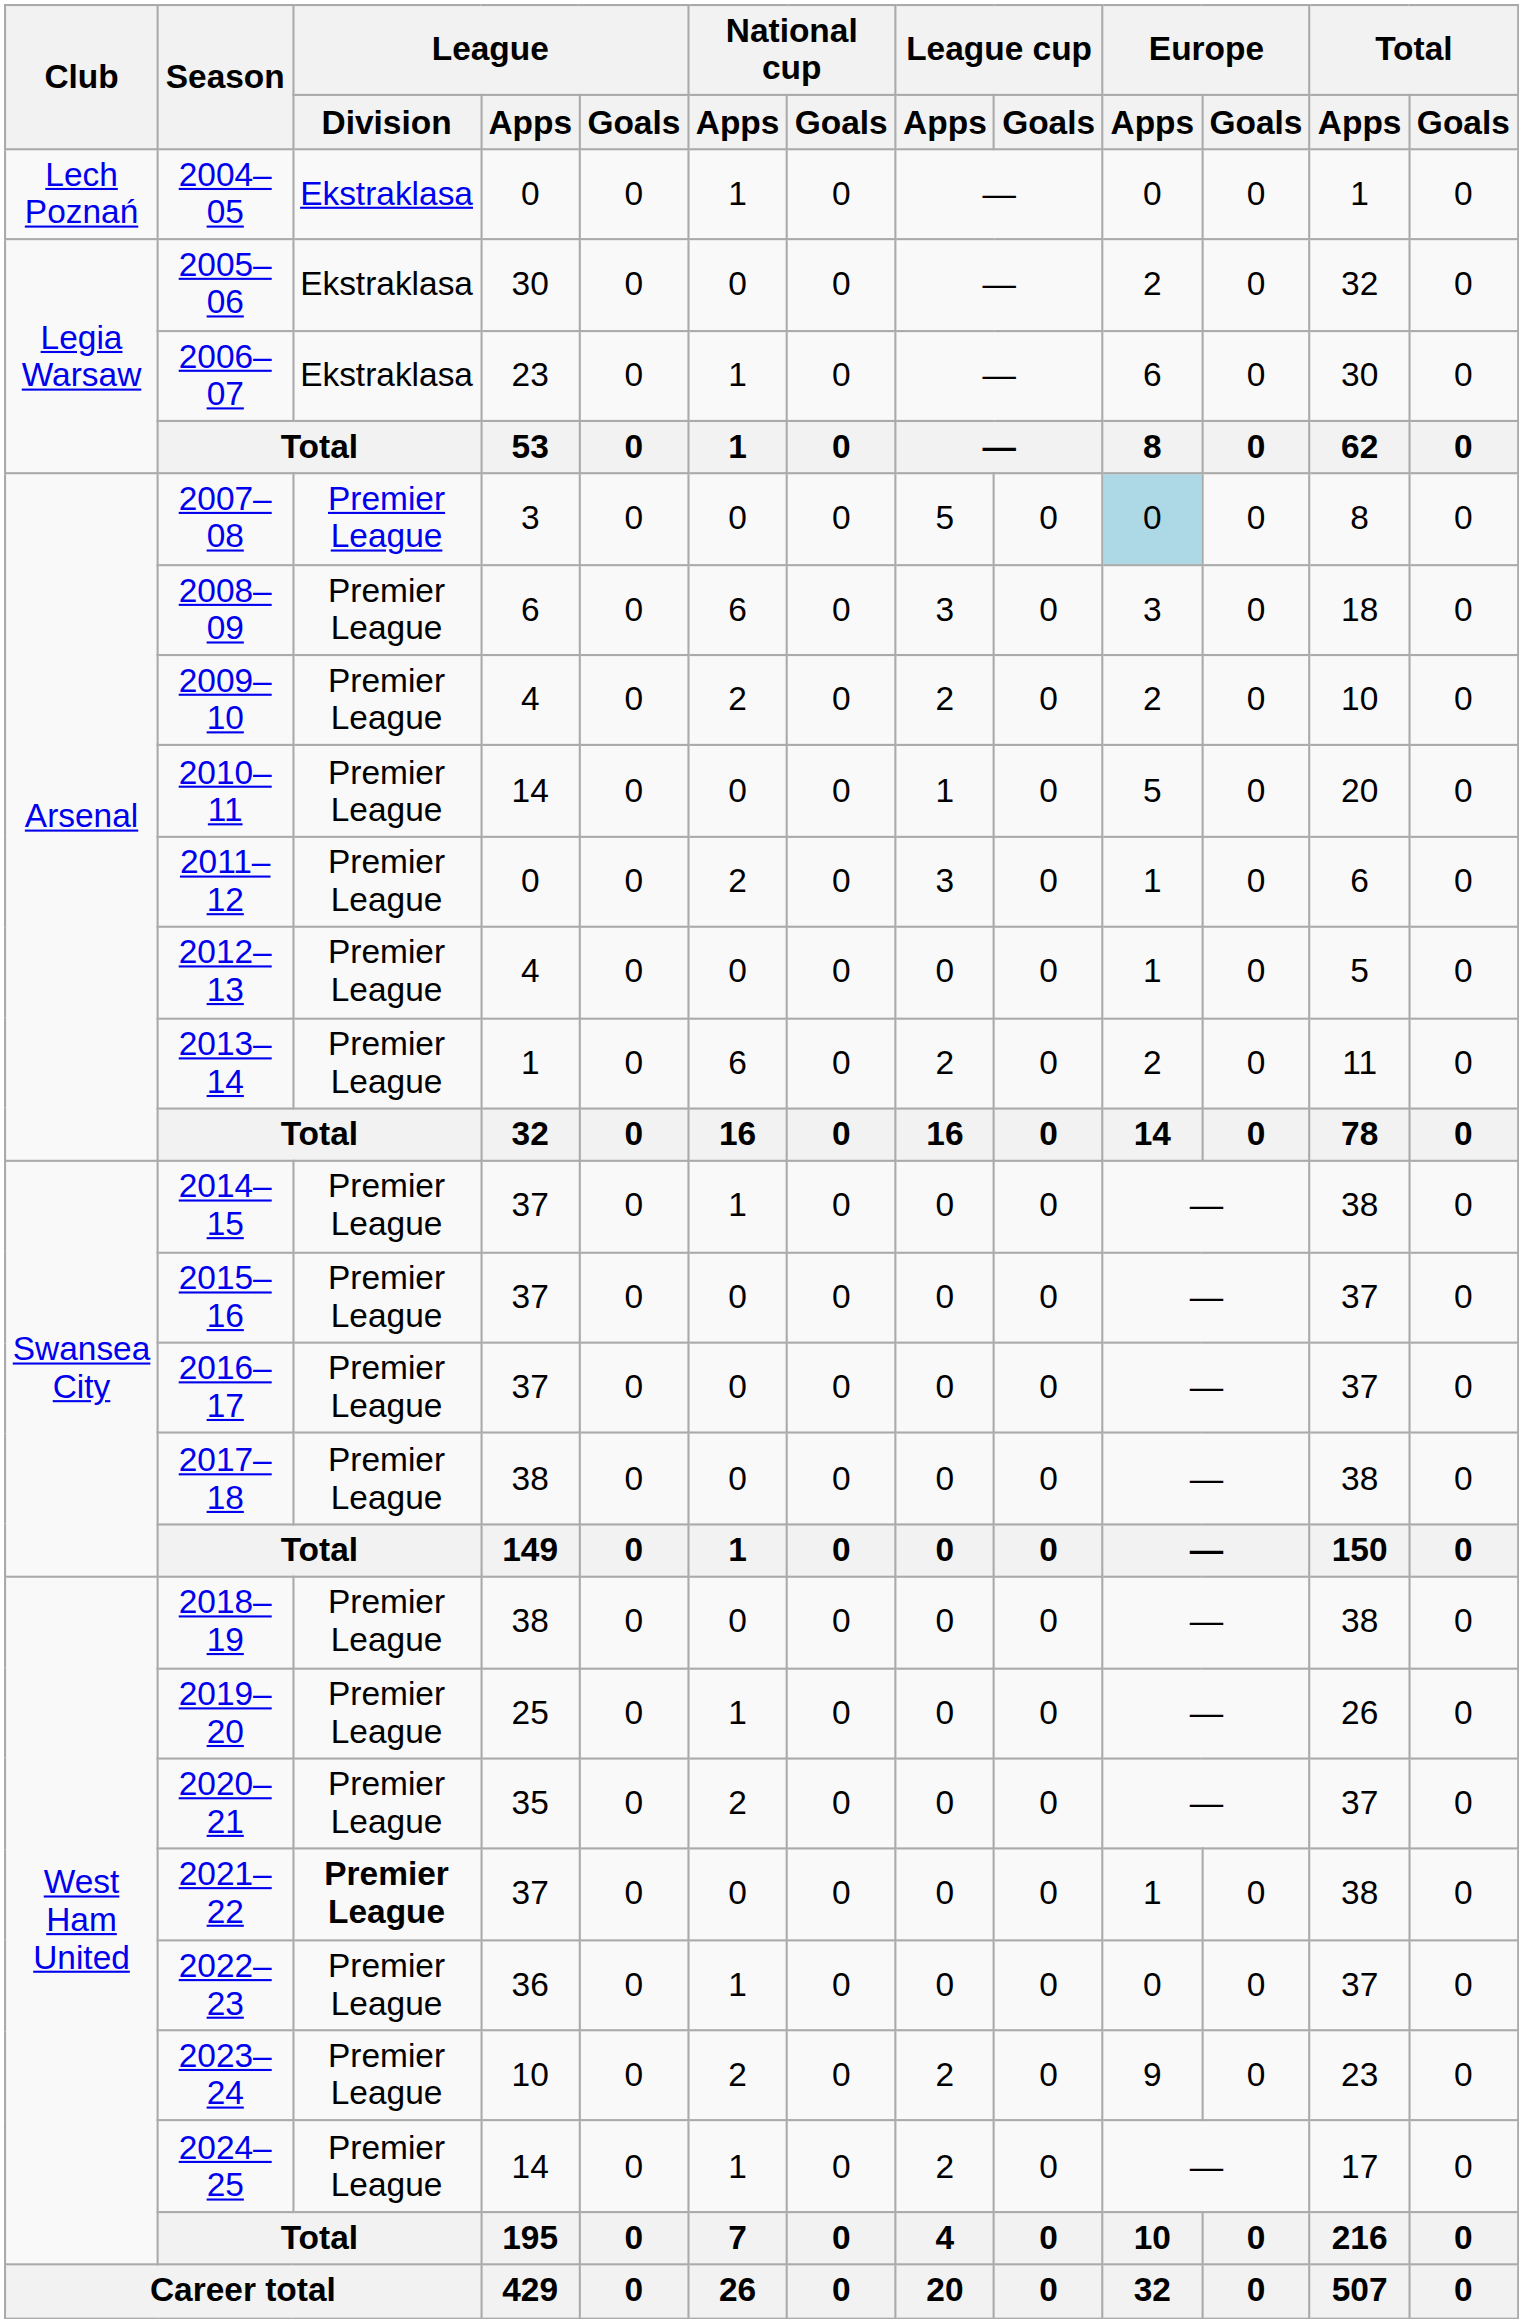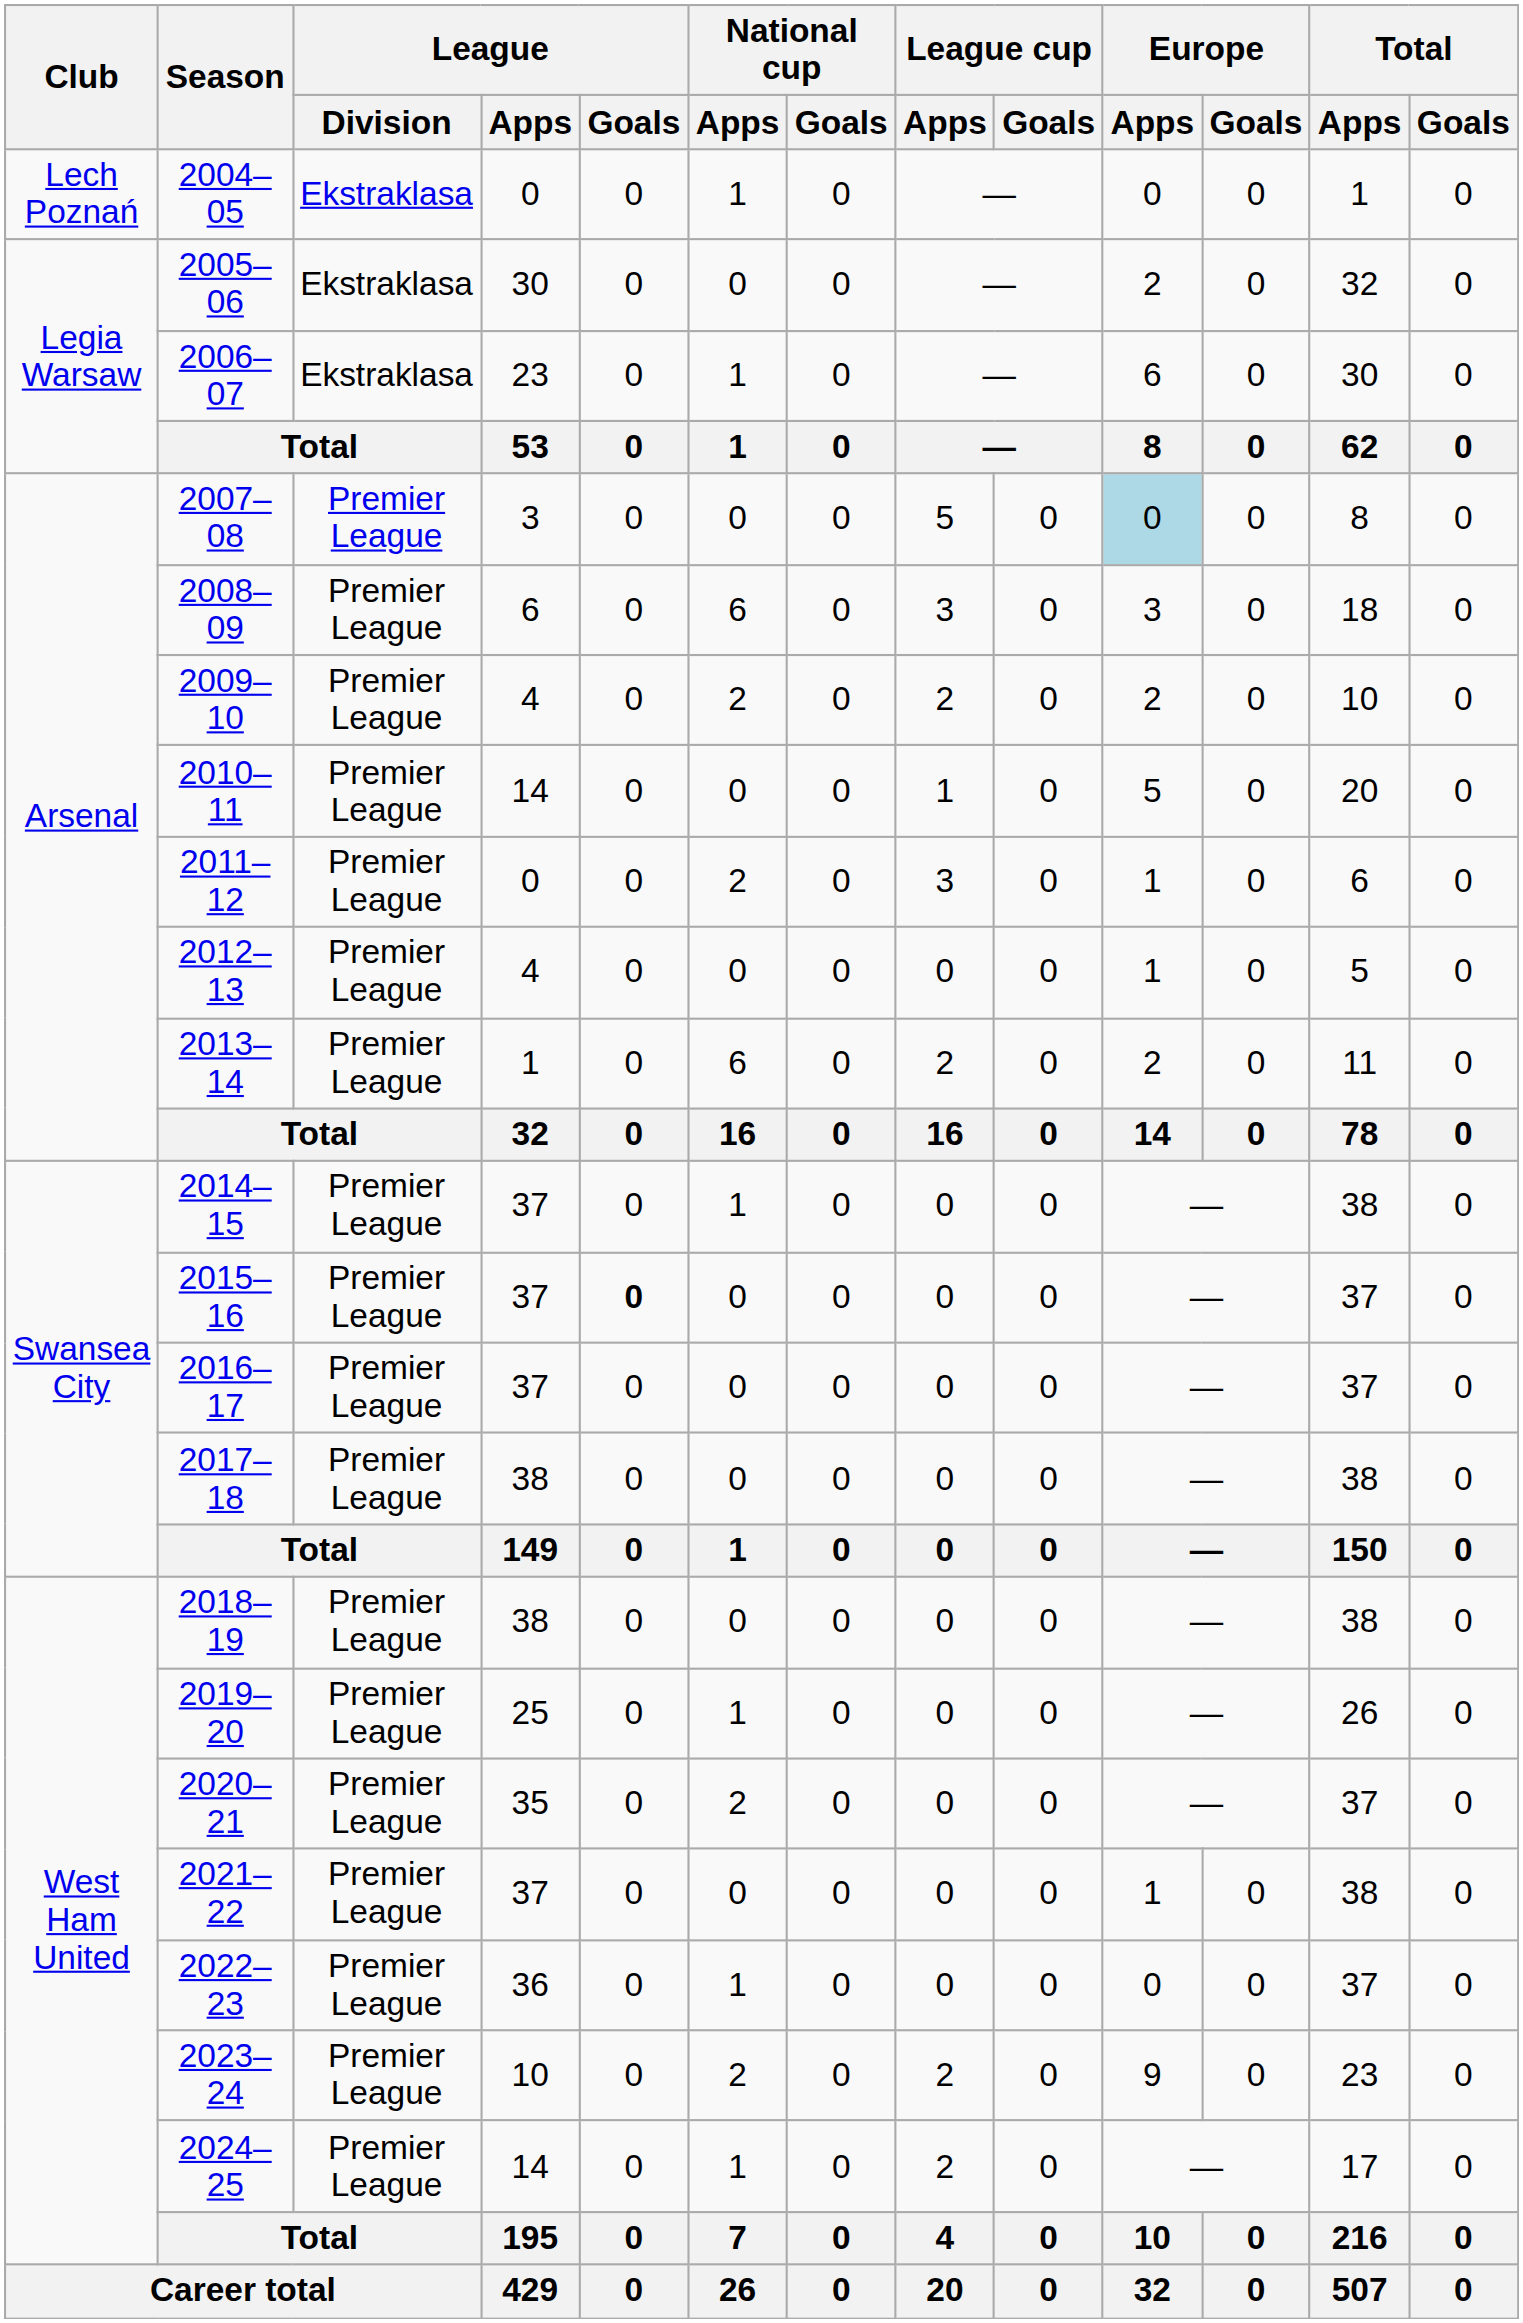(634, 1296) normal -> (634, 1296) bold
(387, 1893) bold -> (387, 1893) normal
